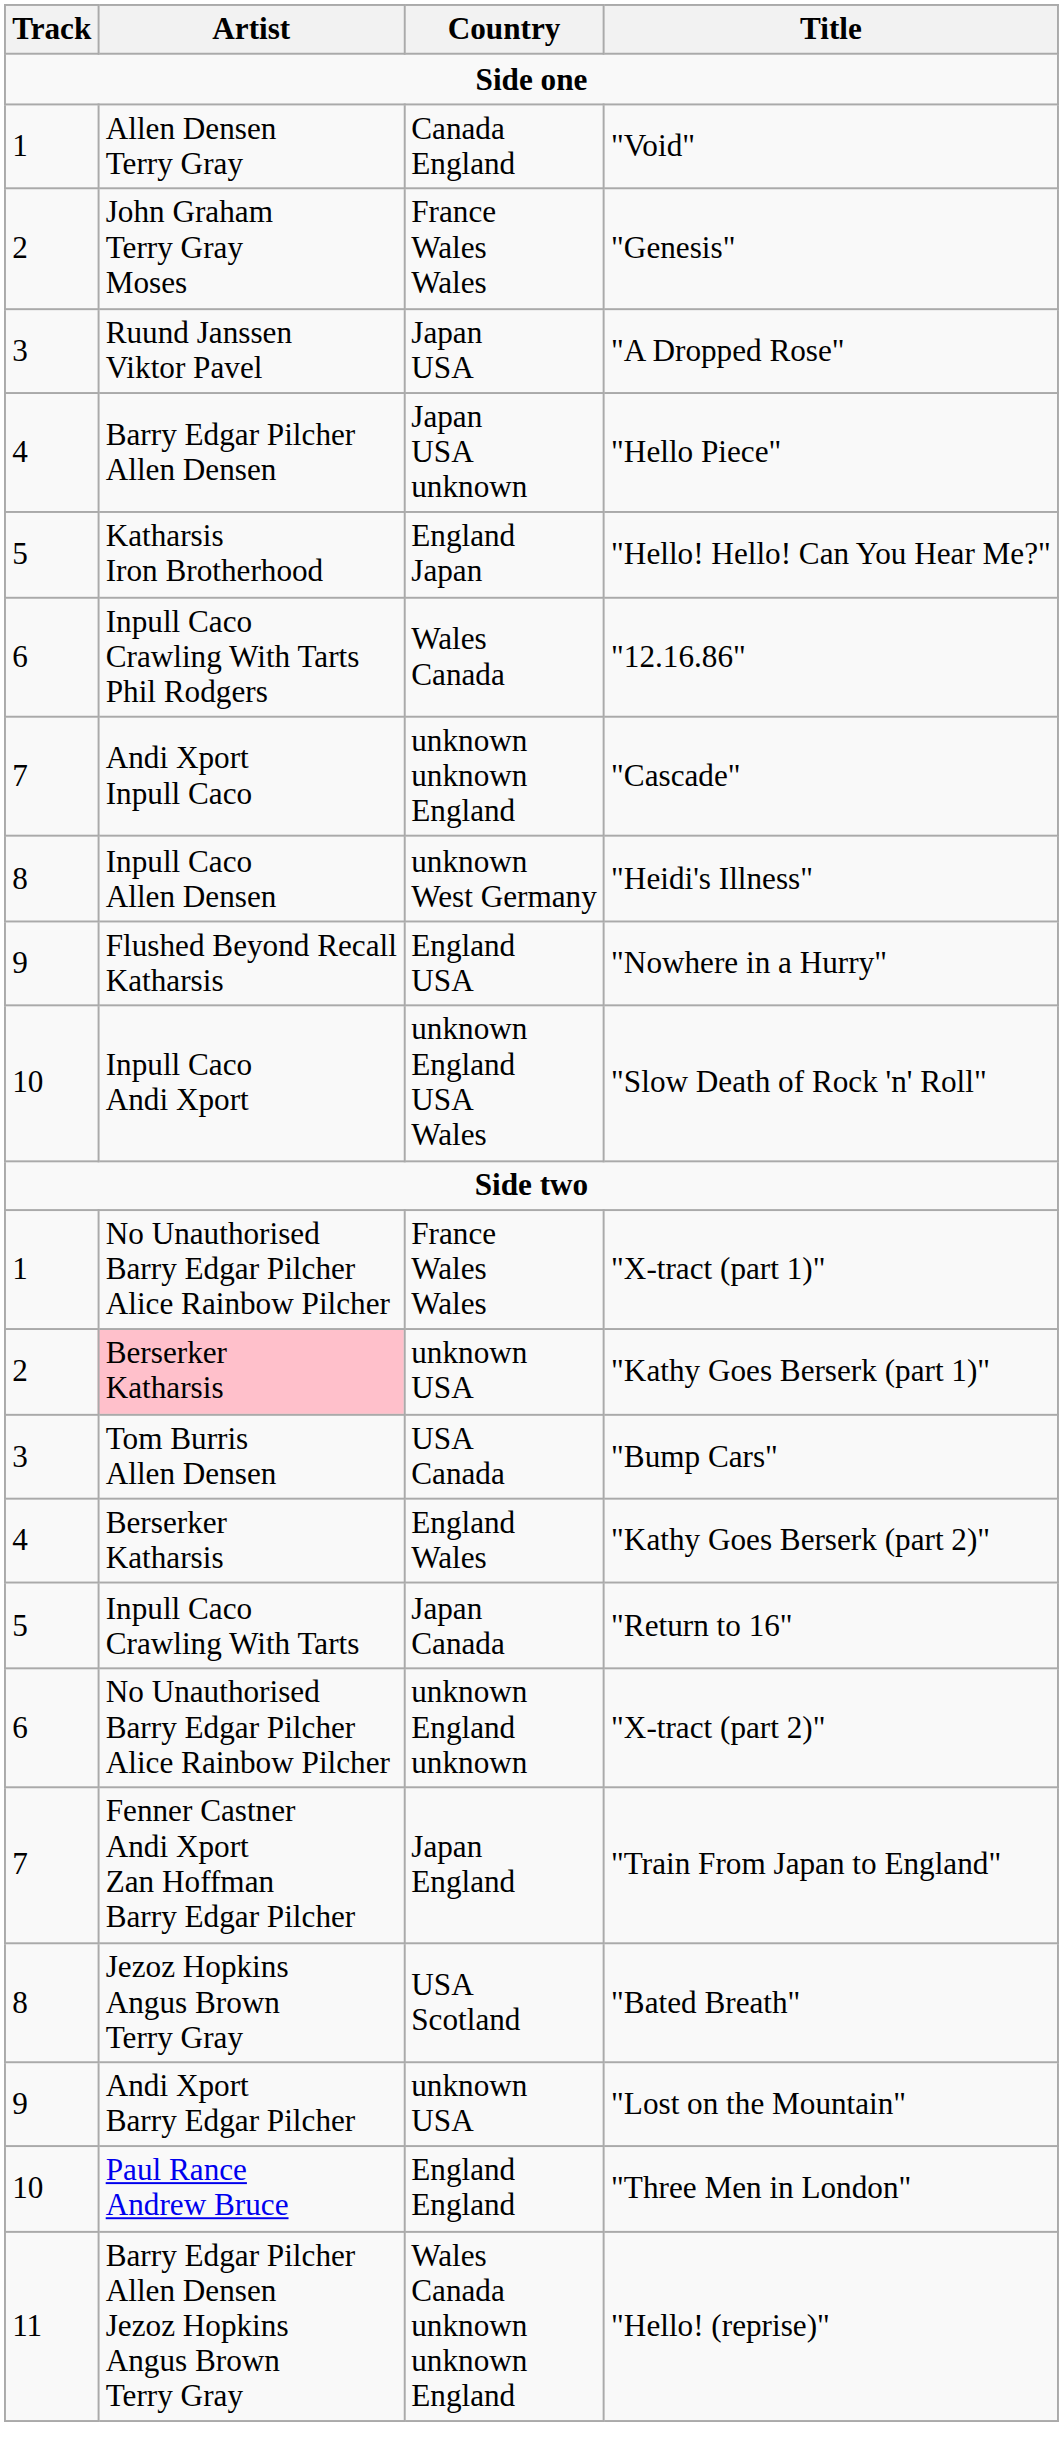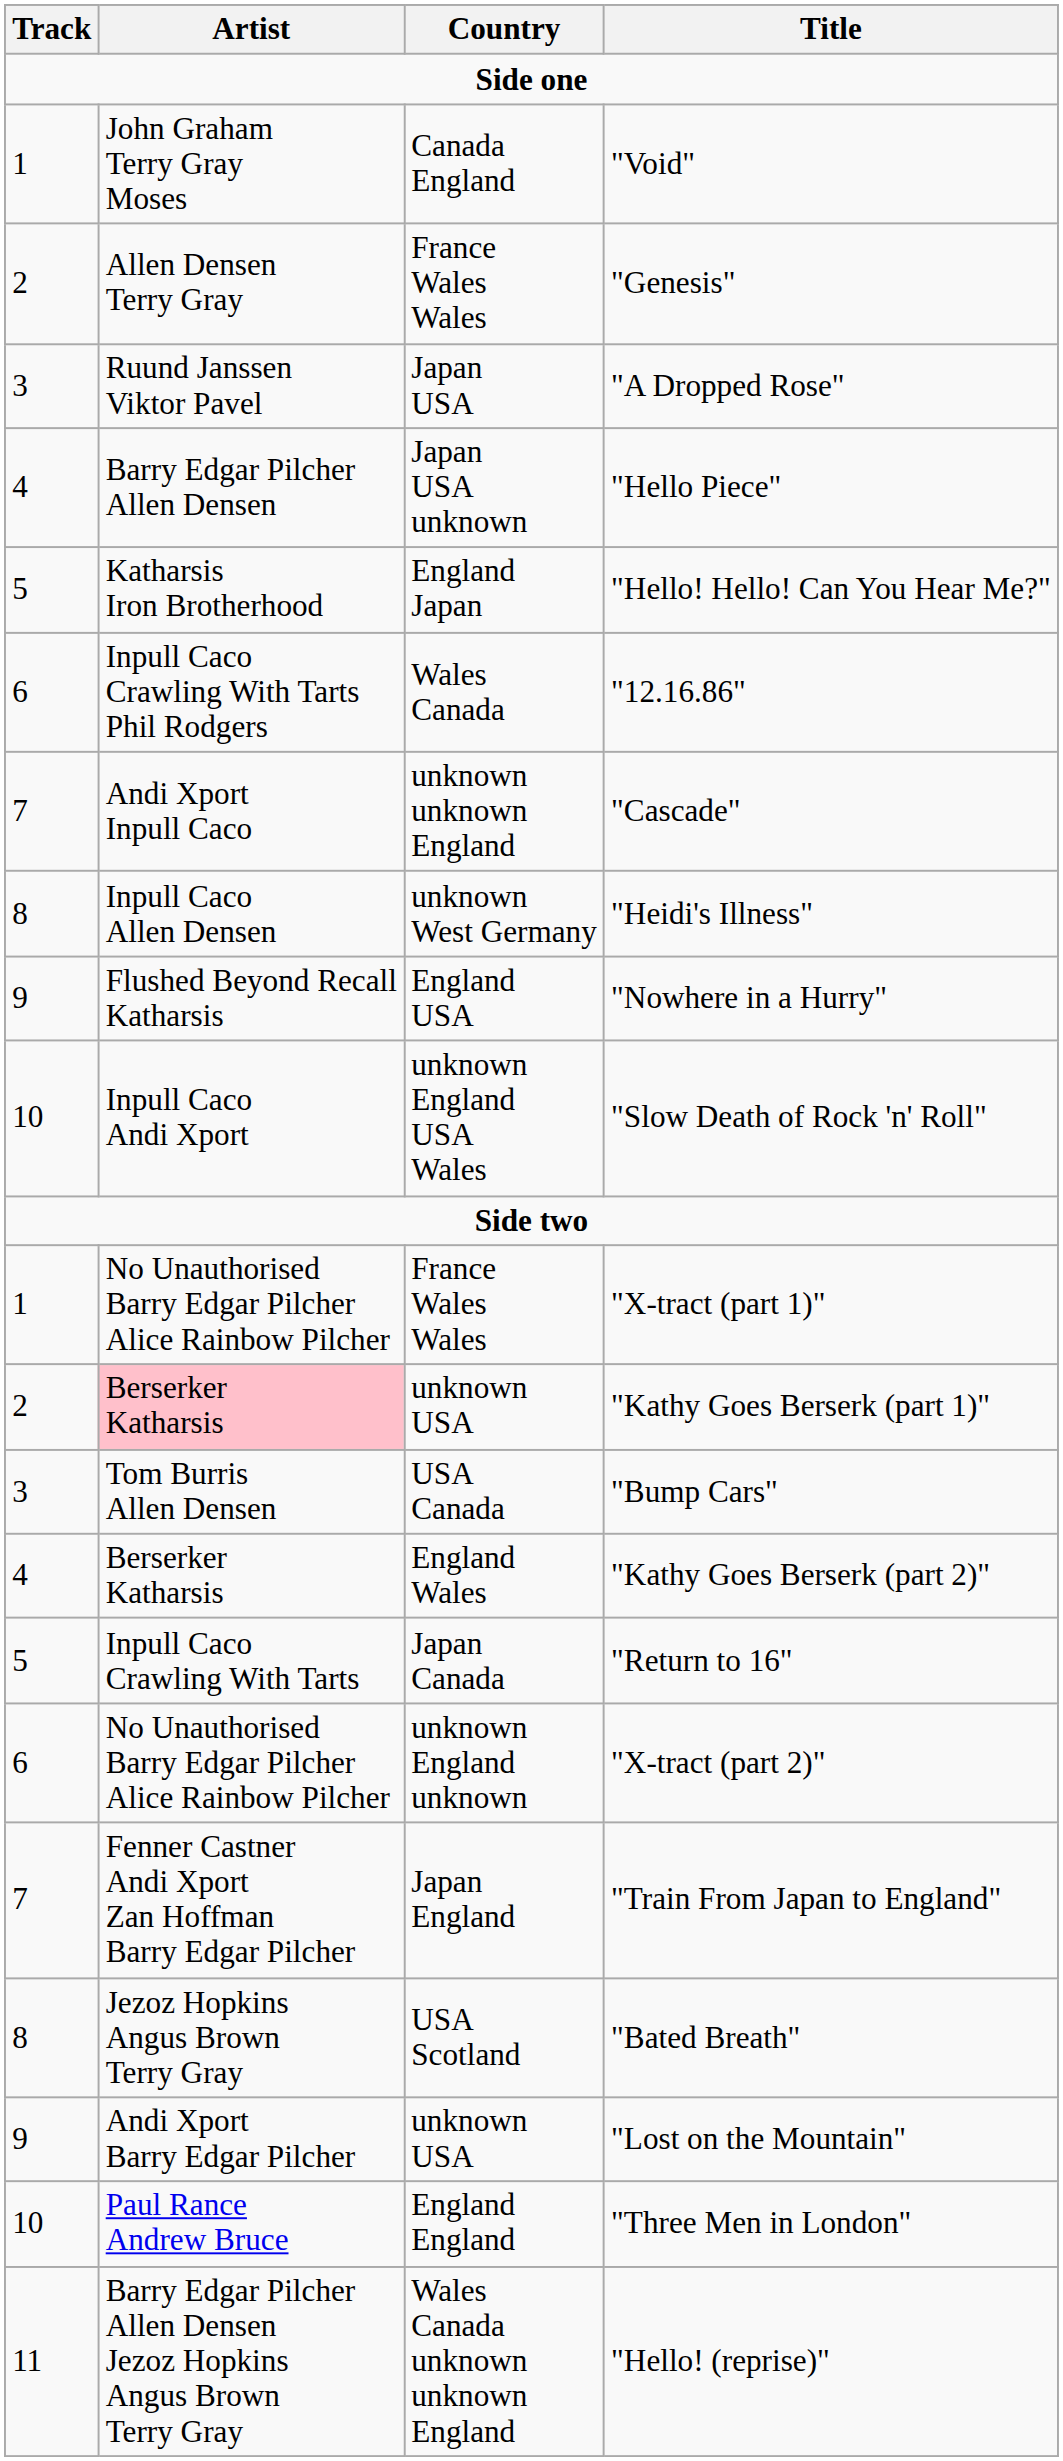(191, 145) Allen Densen Terry Gray -> (189, 163) John Graham Terry Gray Moses
(189, 247) John Graham Terry Gray Moses -> (191, 282) Allen Densen Terry Gray
